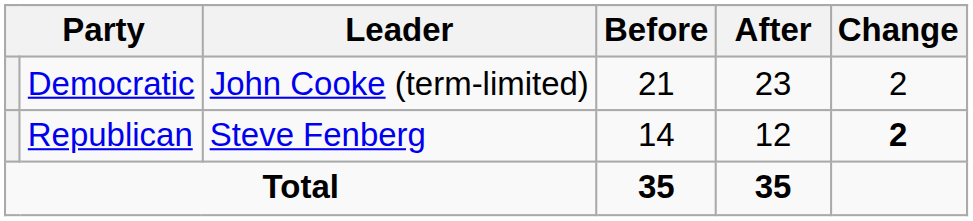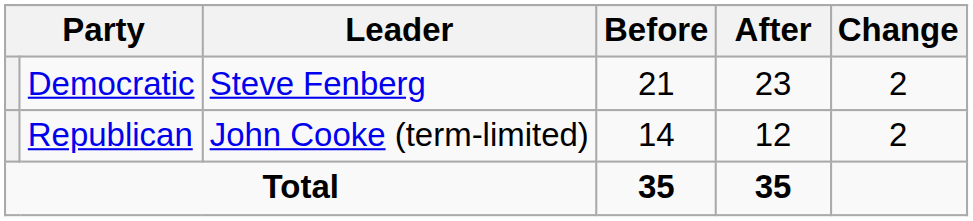(399, 82) John Cooke (term-limited) -> (318, 82) Steve Fenberg
(318, 135) Steve Fenberg -> (399, 135) John Cooke (term-limited)
(898, 135) bold -> (898, 135) normal
